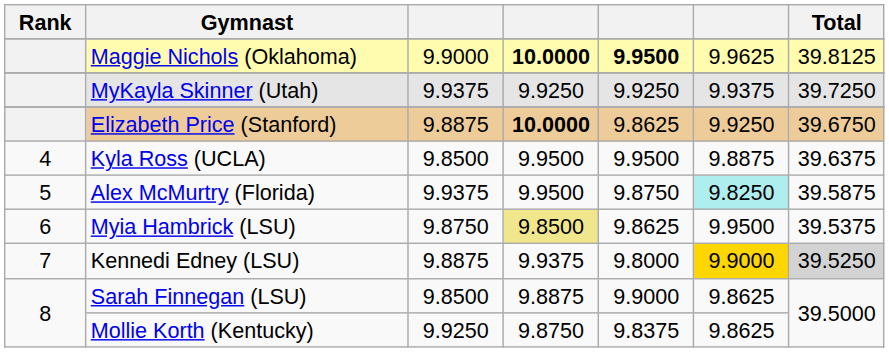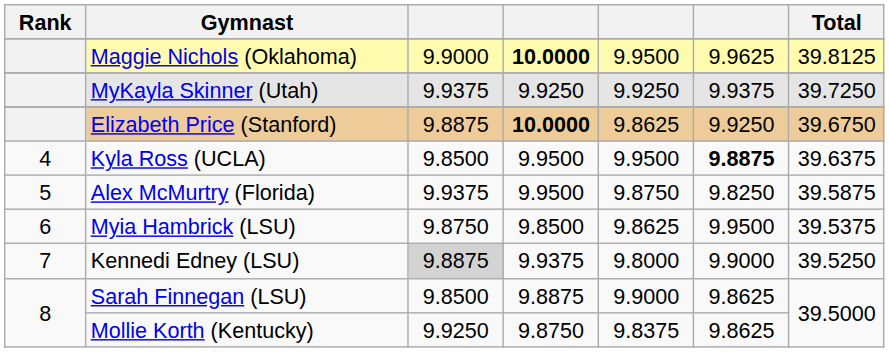(646, 56) bold -> (646, 56) normal
(741, 159) normal -> (741, 159) bold
(741, 193) paleturquoise background -> (741, 193) no background
(551, 227) khaki background -> (551, 227) no background
(456, 261) no background -> (456, 261) lightgrey background
(741, 261) gold background -> (741, 261) no background
(837, 261) lightgrey background -> (837, 261) no background
